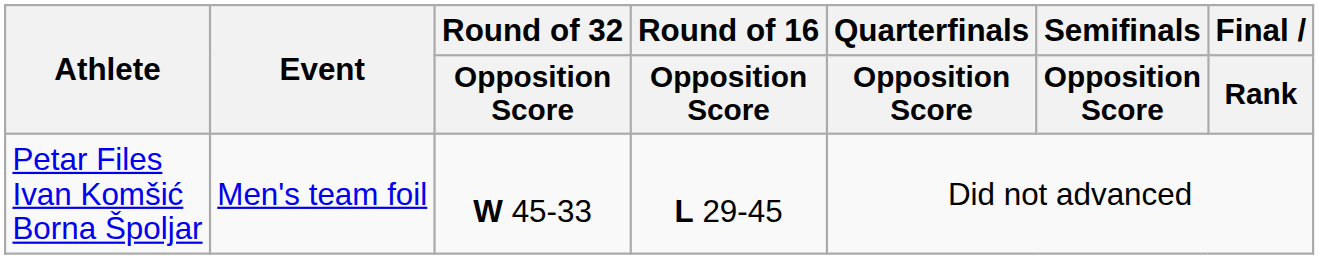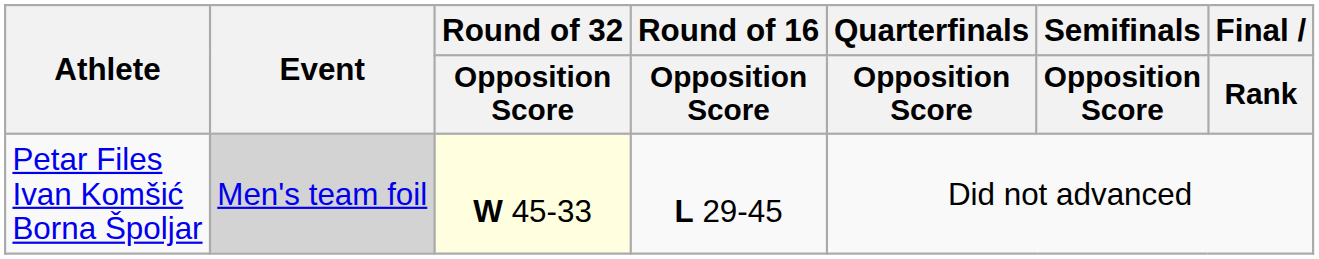(322, 194) no background -> (322, 194) lightgrey background
(533, 212) no background -> (533, 212) lightyellow background
